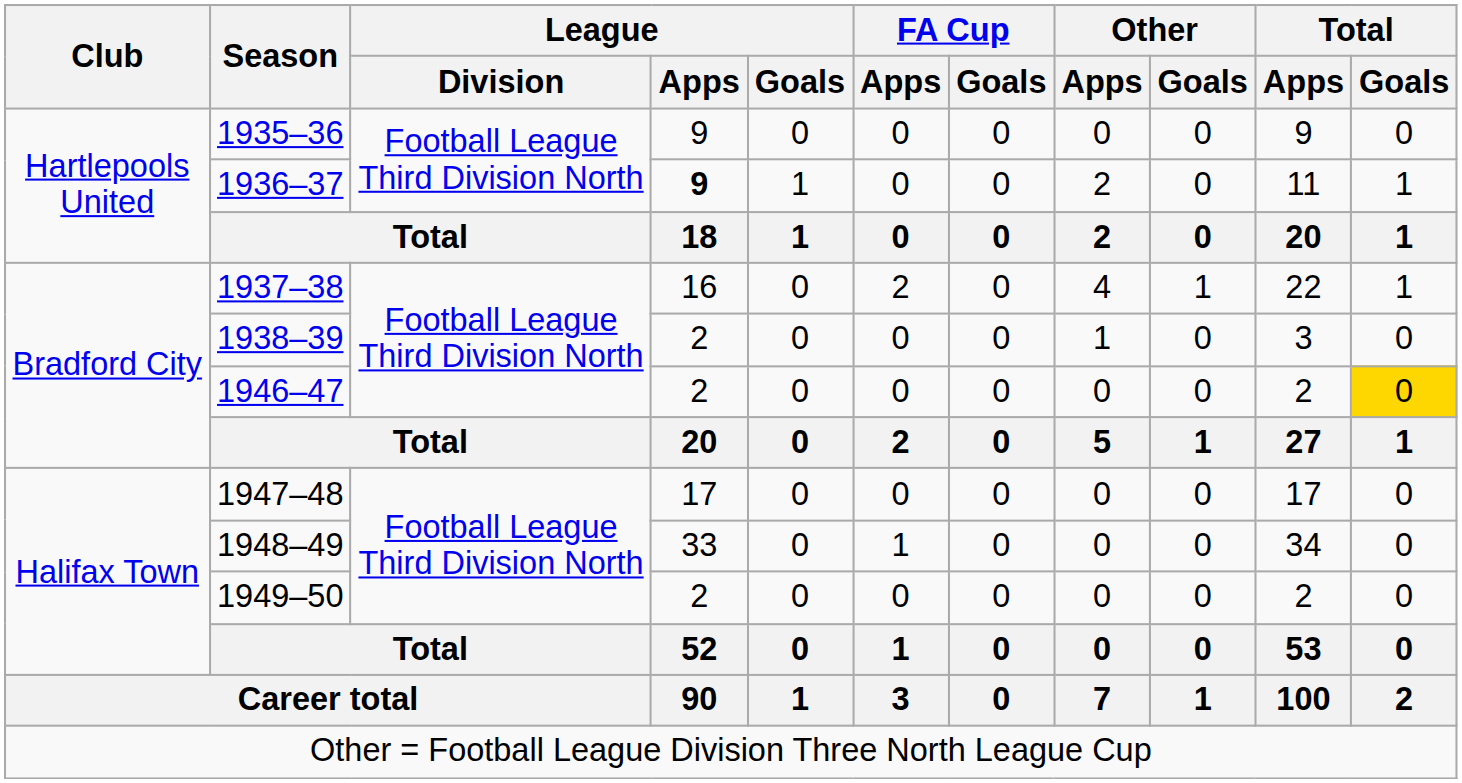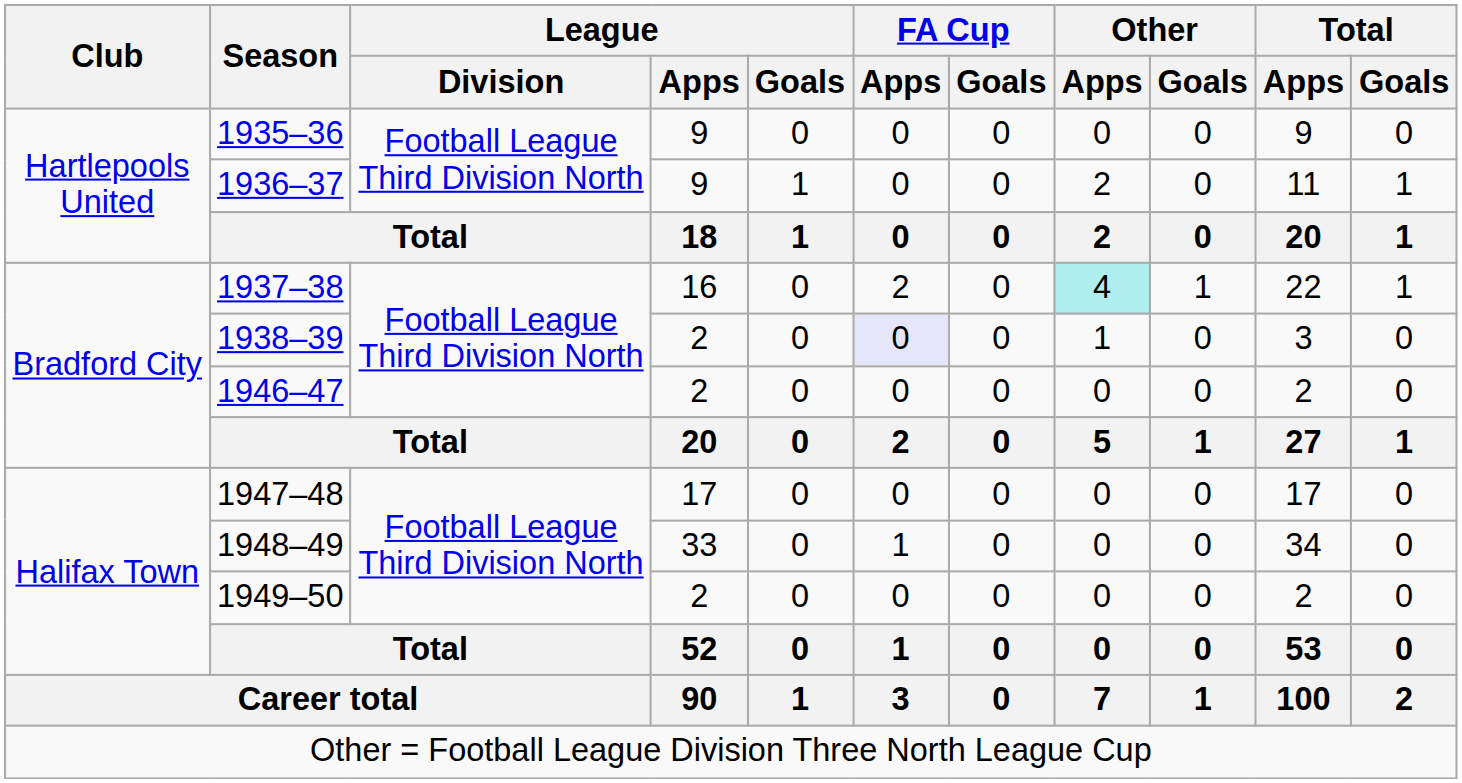(699, 184) bold -> (699, 184) normal
(1102, 287) no background -> (1102, 287) paleturquoise background
(901, 339) no background -> (901, 339) lavender background
(1404, 390) gold background -> (1404, 390) no background
